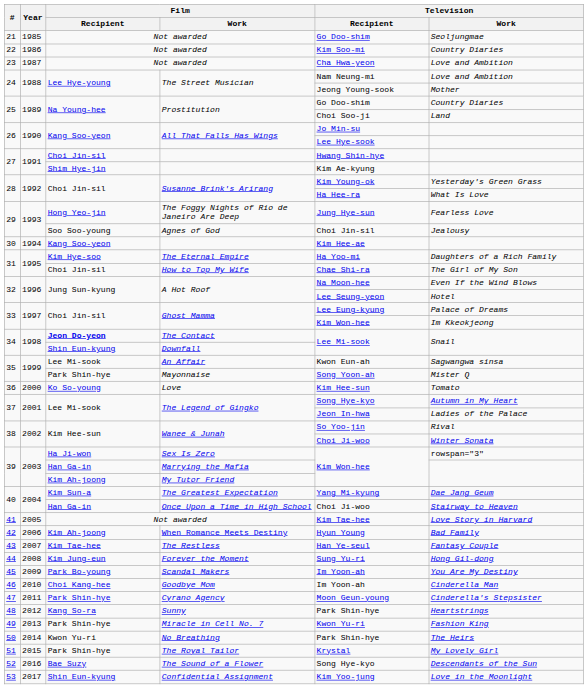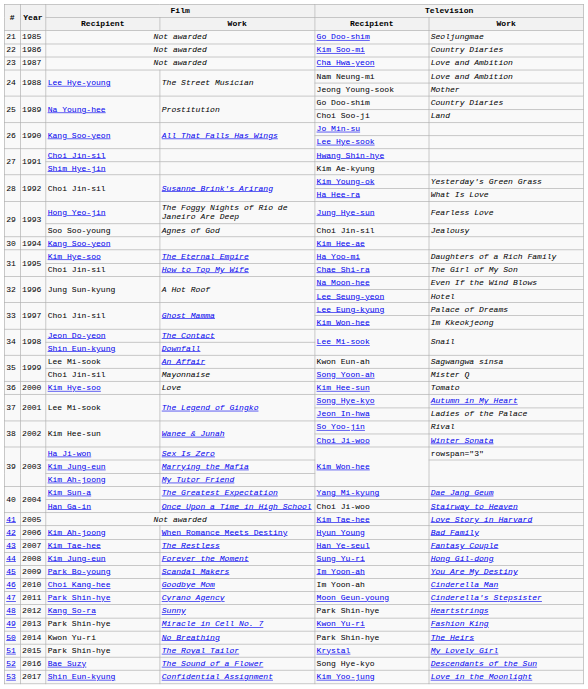(77, 335) bold -> (77, 335) normal
(79, 375) Park Shin-hye -> (77, 375) Choi Jin-sil
(74, 388) Ko So-young -> (74, 388) Kim Hye-soo
(69, 467) Han Ga-in -> (77, 467) Kim Jung-eun
